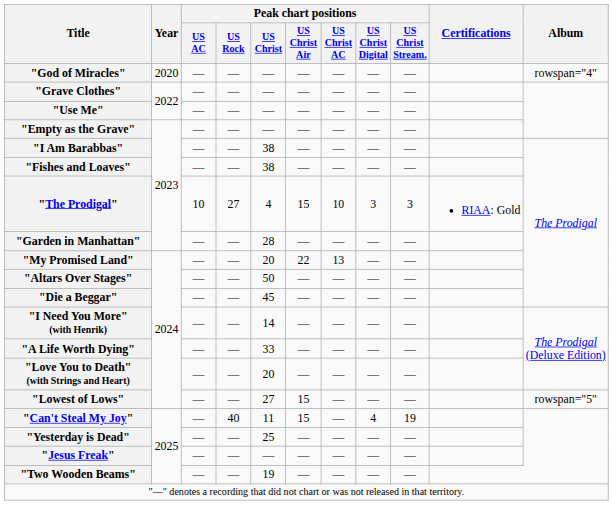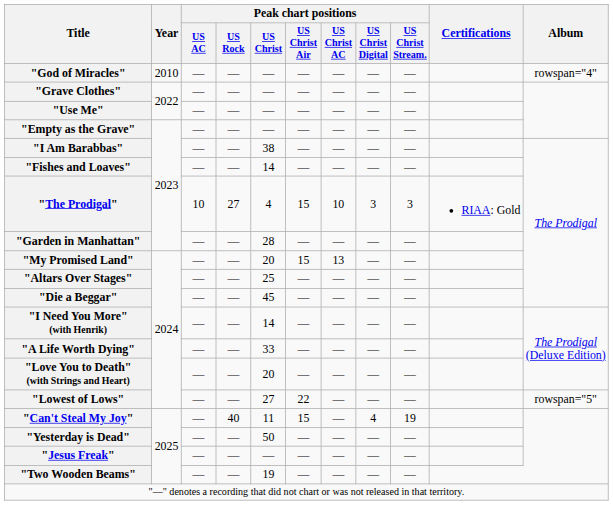(166, 72) 2020 -> (166, 72) 2010
(268, 166) 38 -> (268, 166) 14
(303, 260) 22 -> (303, 260) 15
(268, 278) 50 -> (268, 278) 25
(303, 399) 15 -> (303, 399) 22
(268, 437) 25 -> (268, 437) 50
